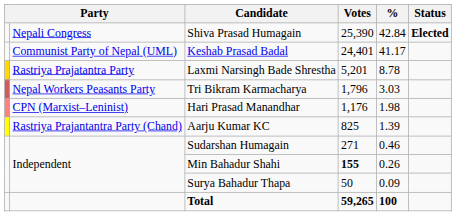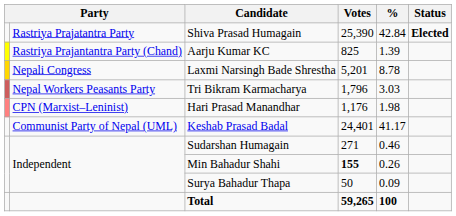(52, 32) Nepali Congress -> (73, 32) Rastriya Prajatantra Party
rows swapped: (238, 51) <-> (228, 126)
(73, 70) Rastriya Prajatantra Party -> (52, 70) Nepali Congress
